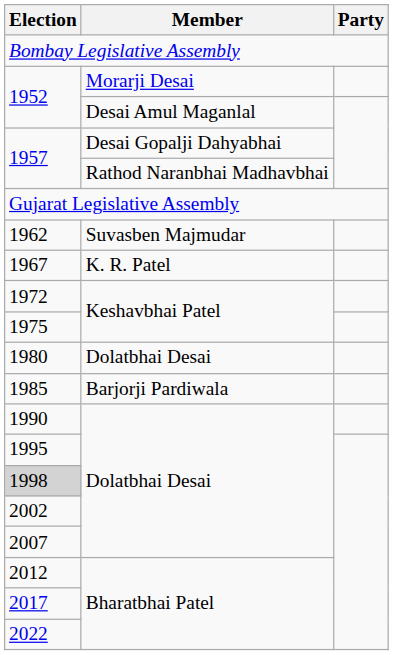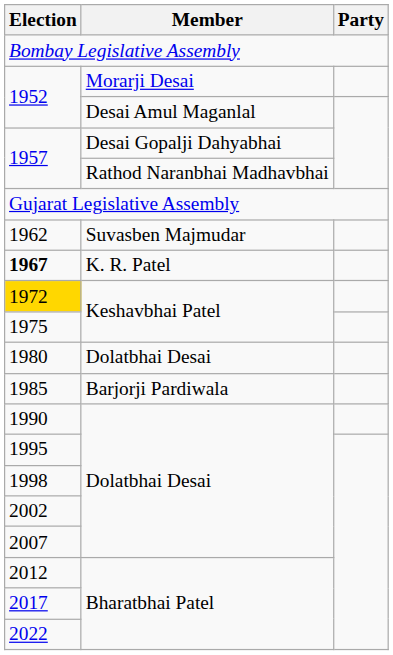(28, 265) normal -> (28, 265) bold
(28, 296) no background -> (28, 296) gold background
(28, 480) lightgrey background -> (28, 480) no background
